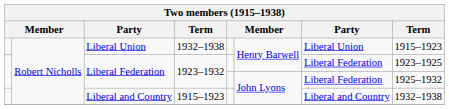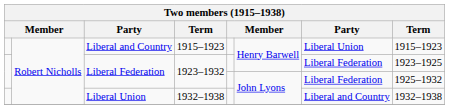(116, 46) Liberal Union -> (129, 46) Liberal and Country
(201, 46) 1932–1938 -> (201, 46) 1915–1923
(129, 96) Liberal and Country -> (116, 96) Liberal Union
(201, 96) 1915–1923 -> (201, 96) 1932–1938
